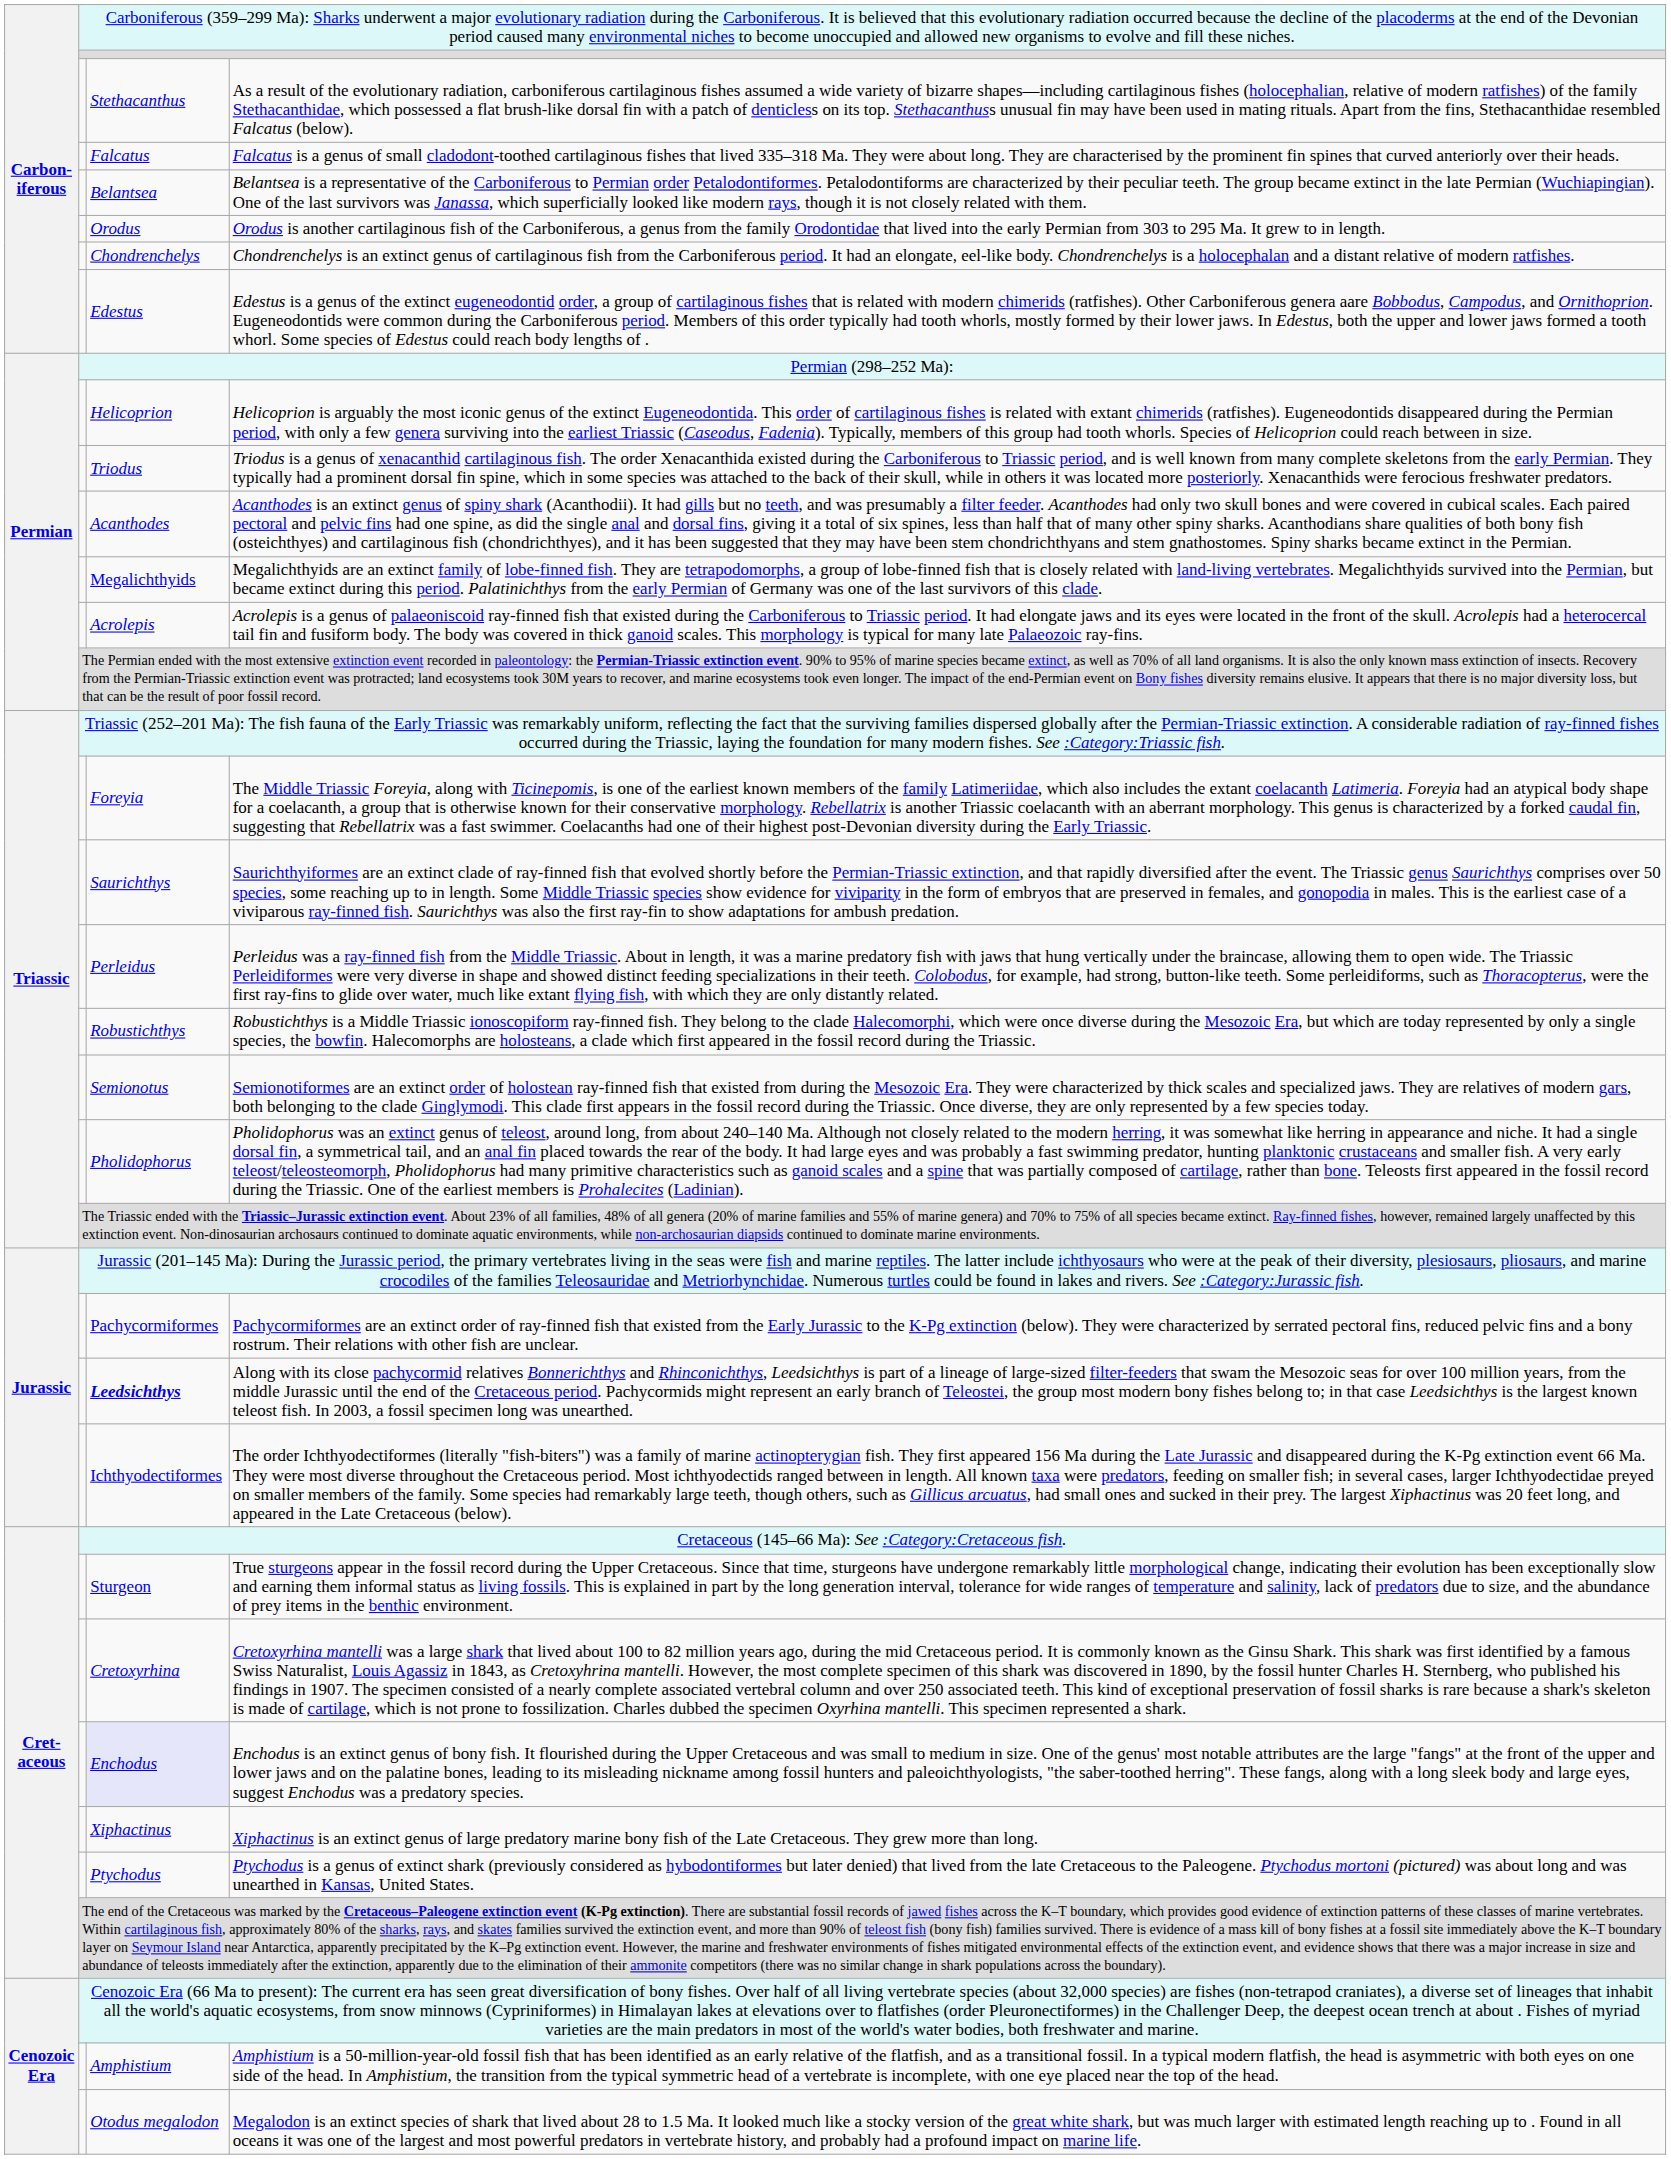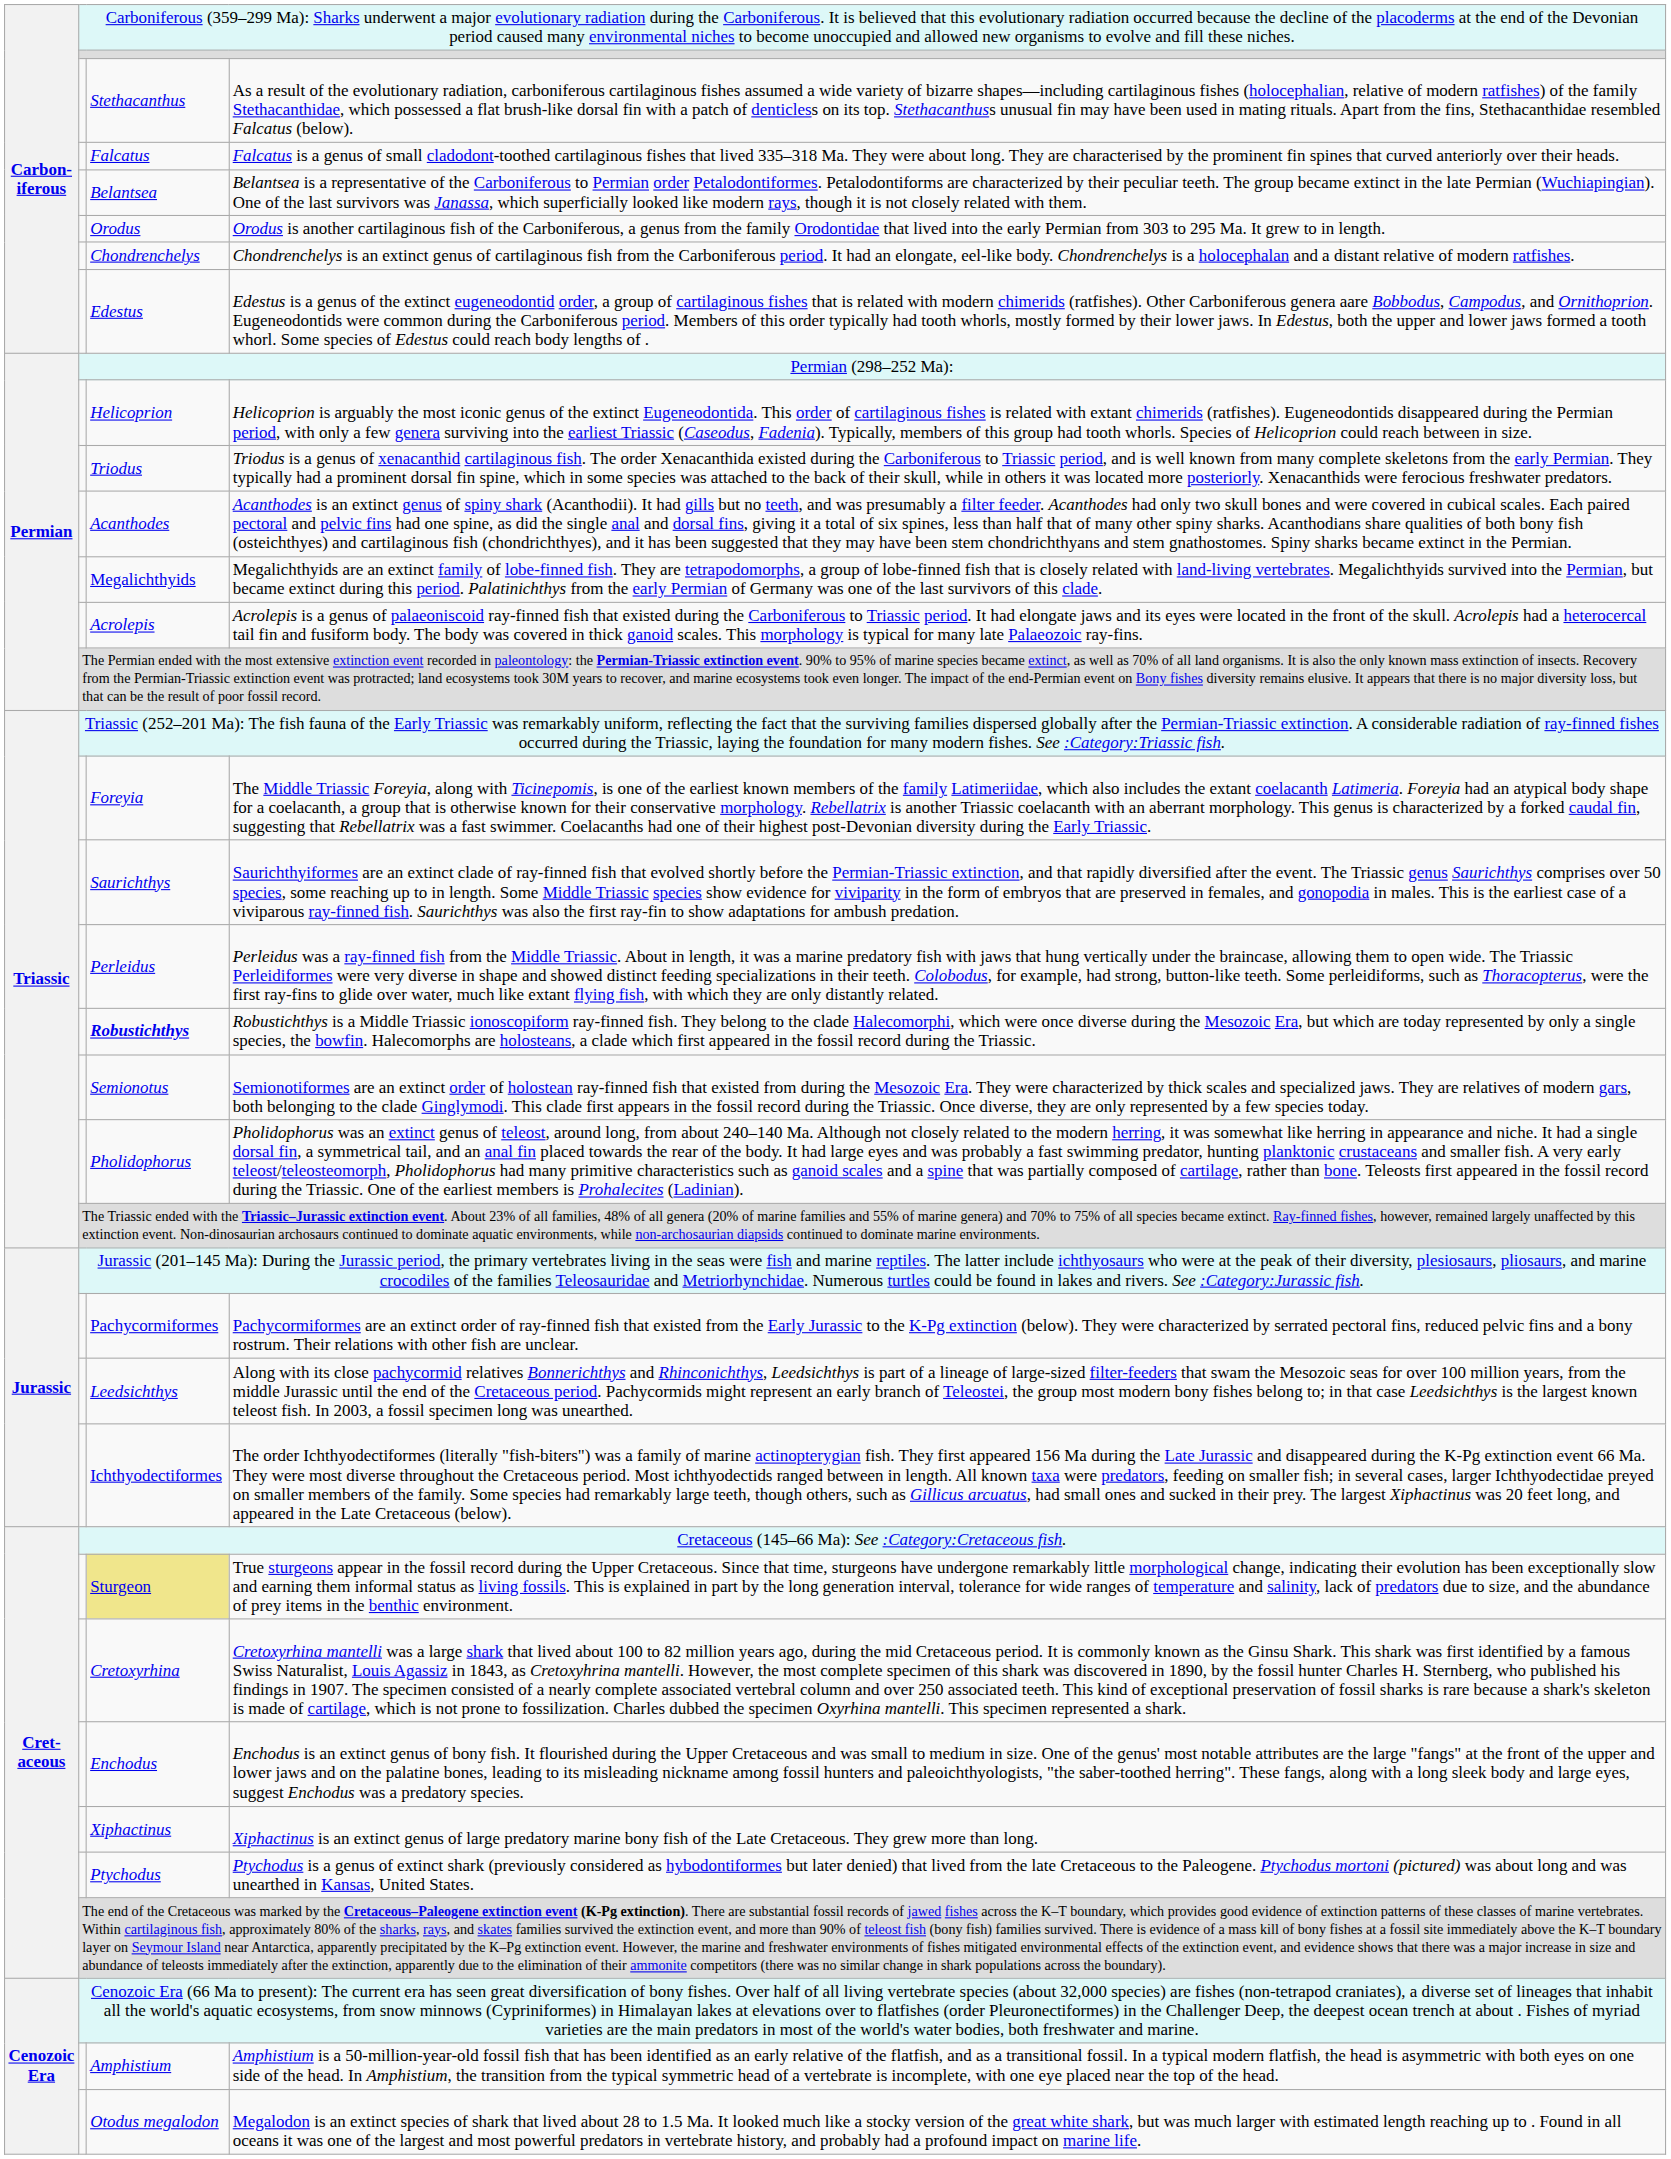(138, 1031) normal -> (140, 1031) bold
(135, 1391) bold -> (134, 1391) normal
(121, 1586) no background -> (121, 1586) khaki background
(124, 1764) lavender background -> (124, 1764) no background
